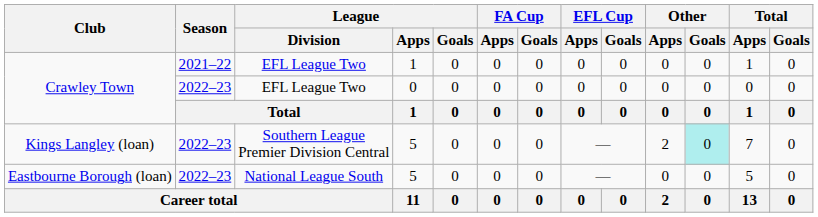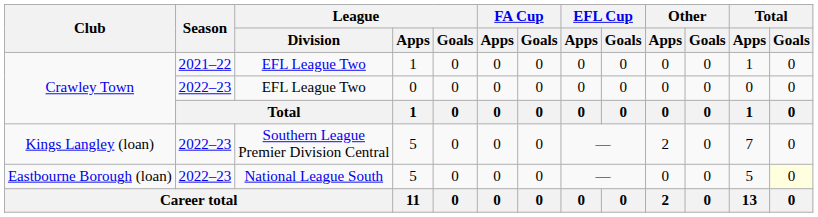(707, 144) paleturquoise background -> (707, 144) no background
(791, 176) no background -> (791, 176) lightyellow background
